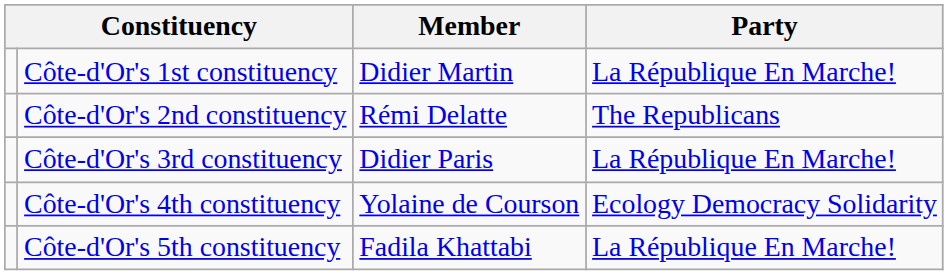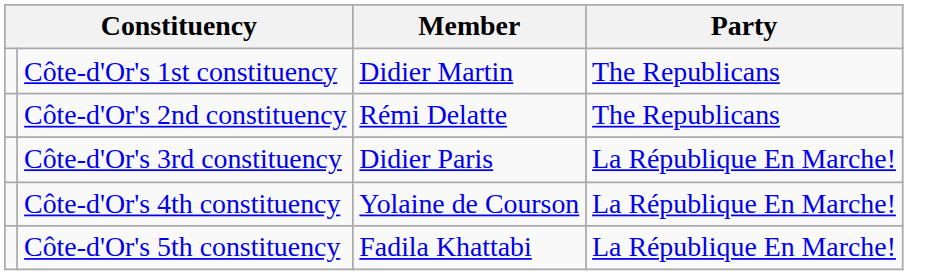(744, 70) La République En Marche! -> (686, 70) The Republicans
(765, 203) Ecology Democracy Solidarity -> (744, 203) La République En Marche!
